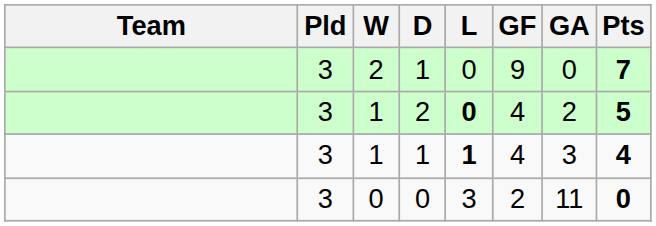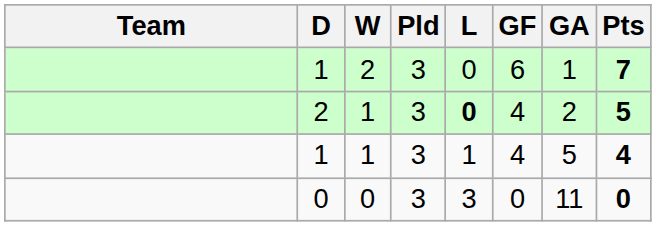columns swapped: (325, 26) <-> (423, 26)
(518, 69) 9 -> (518, 69) 6
(569, 69) 0 -> (569, 69) 1
(469, 155) bold -> (469, 155) normal
(569, 155) 3 -> (569, 155) 5
(518, 198) 2 -> (518, 198) 0
